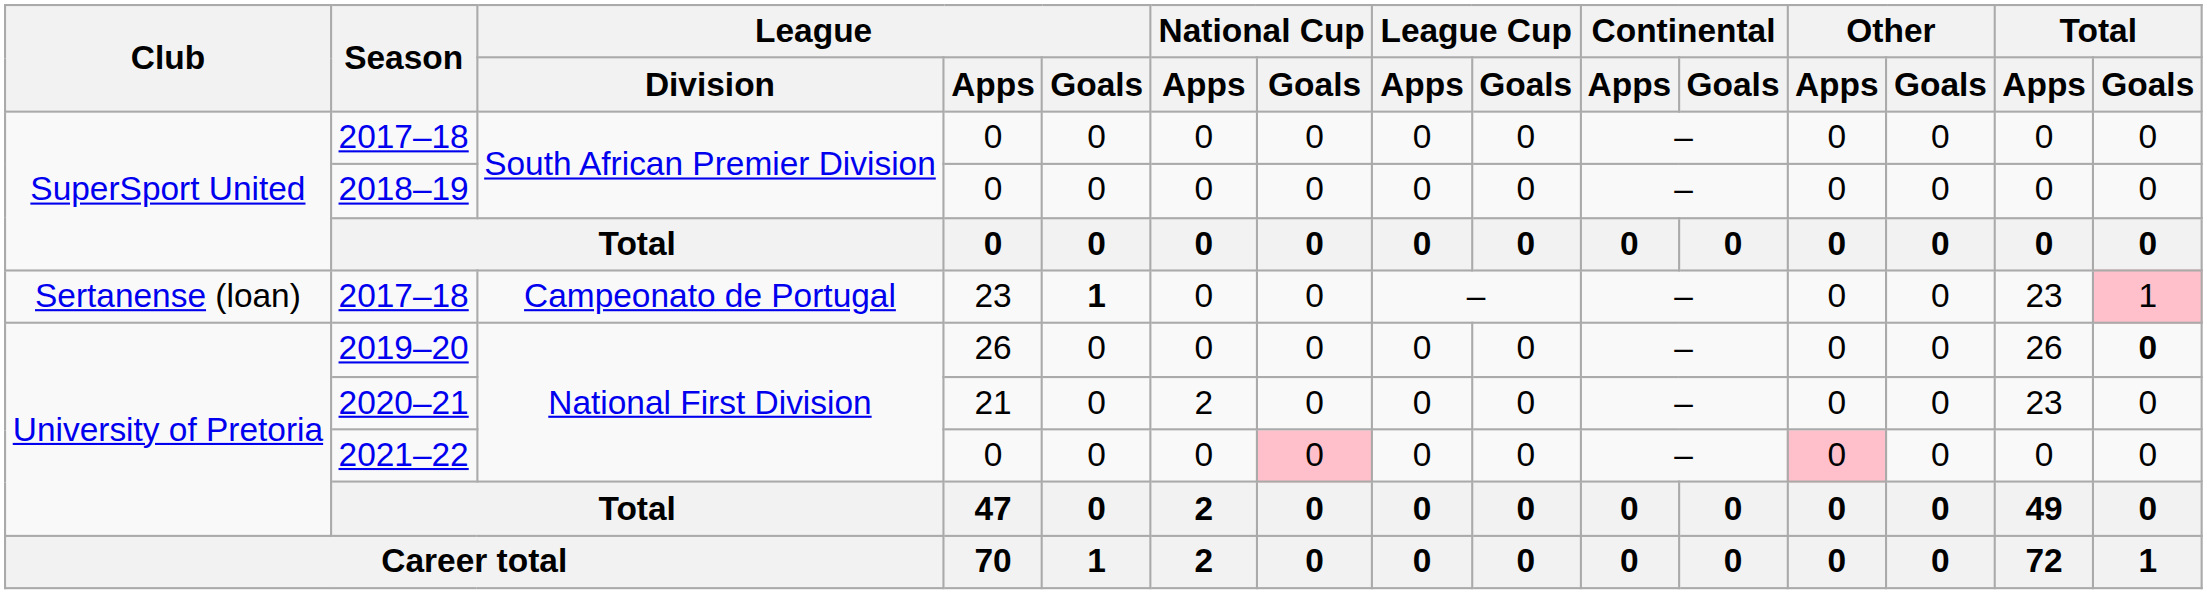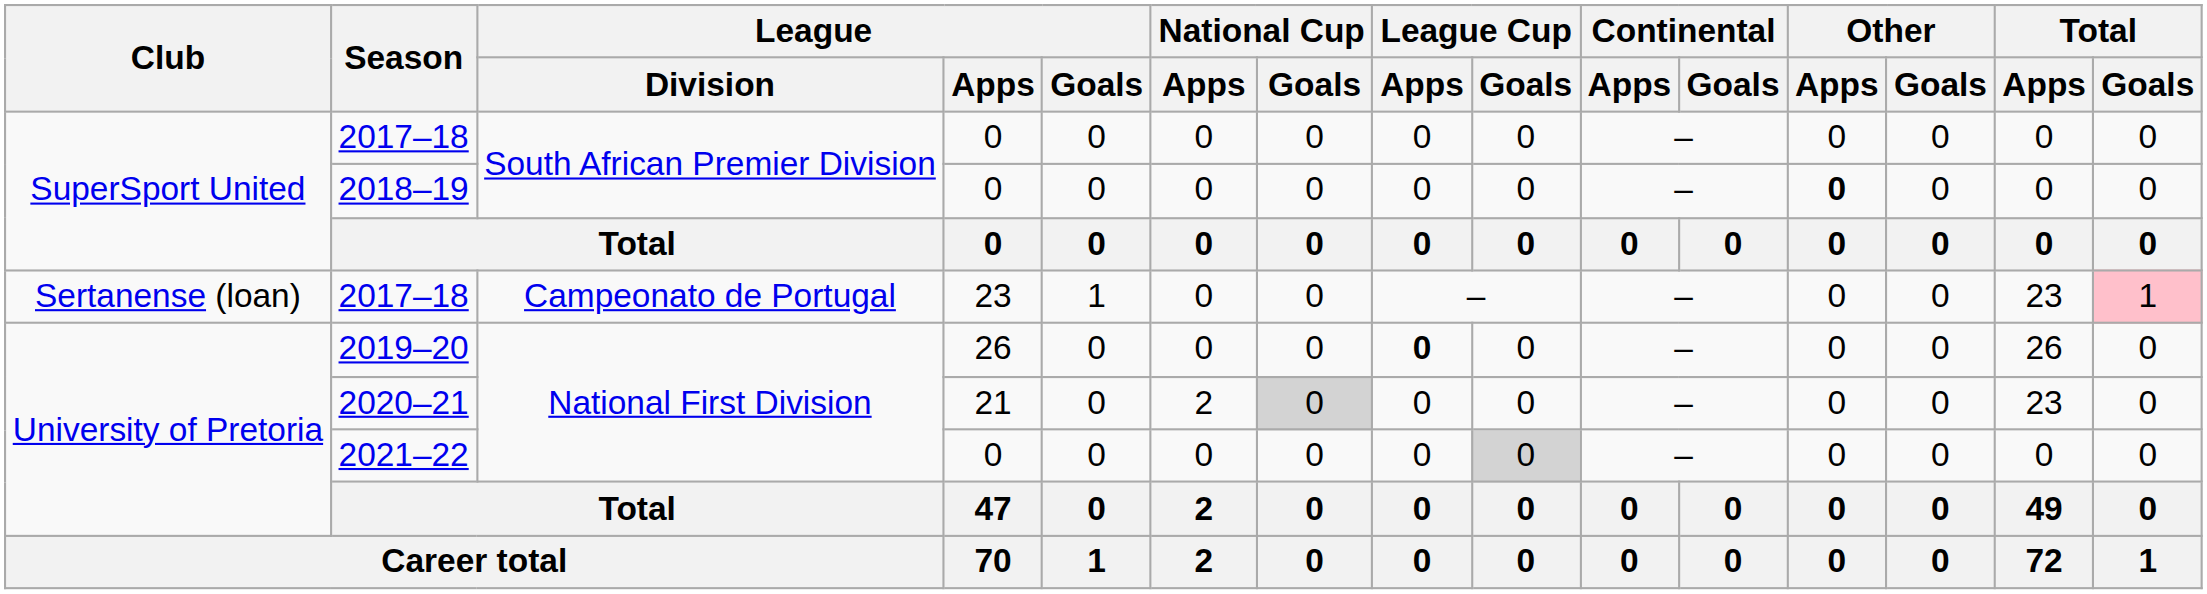(1837, 190) normal -> (1837, 190) bold
(1097, 296) bold -> (1097, 296) normal
(1422, 349) normal -> (1422, 349) bold
(2148, 349) bold -> (2148, 349) normal
(1315, 402) no background -> (1315, 402) lightgrey background
(1315, 455) pink background -> (1315, 455) no background
(1526, 455) no background -> (1526, 455) lightgrey background
(1837, 455) pink background -> (1837, 455) no background
